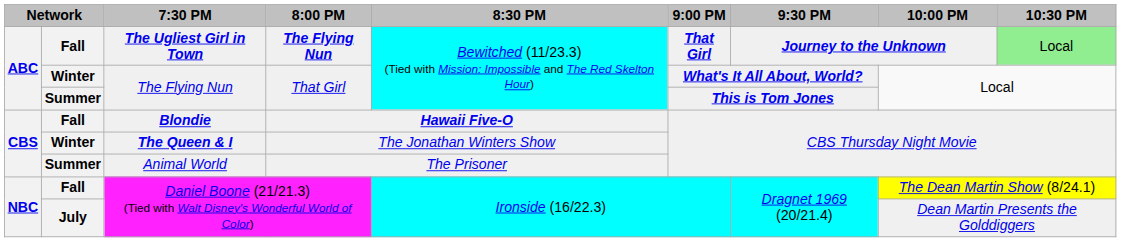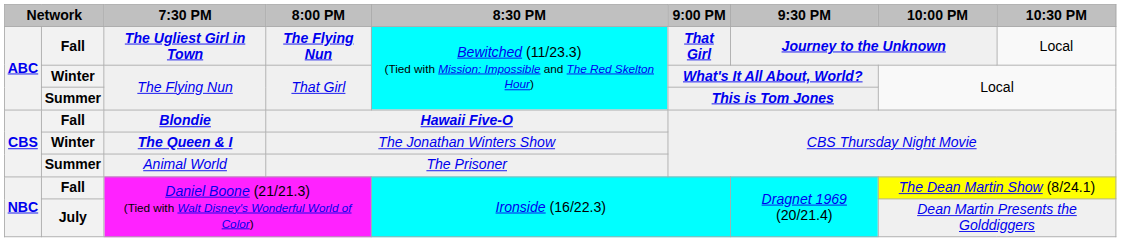(1056, 45) lightgreen background -> (1056, 45) no background
